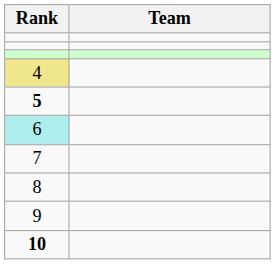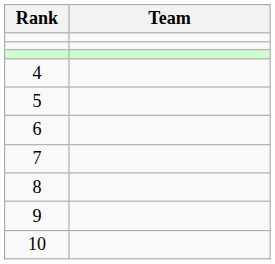(37, 72) khaki background -> (37, 72) no background
(37, 101) bold -> (37, 101) normal
(37, 129) paleturquoise background -> (37, 129) no background
(37, 244) bold -> (37, 244) normal
